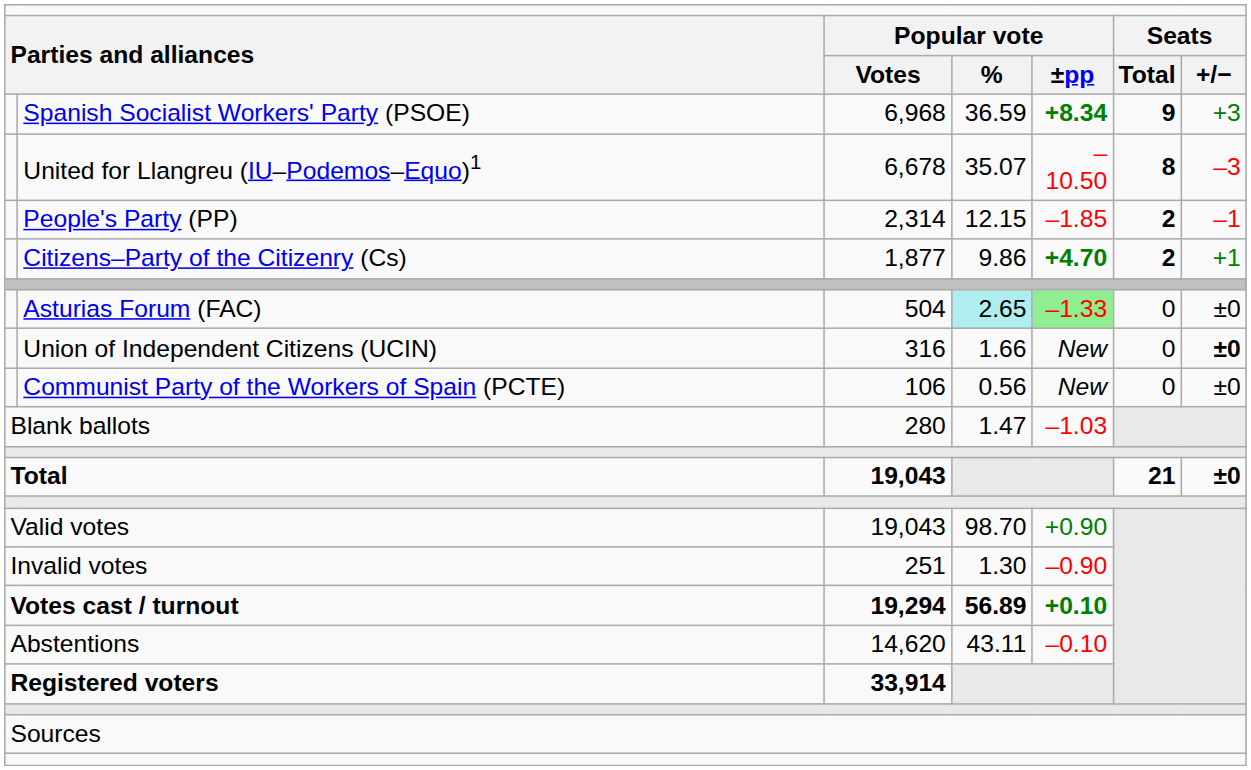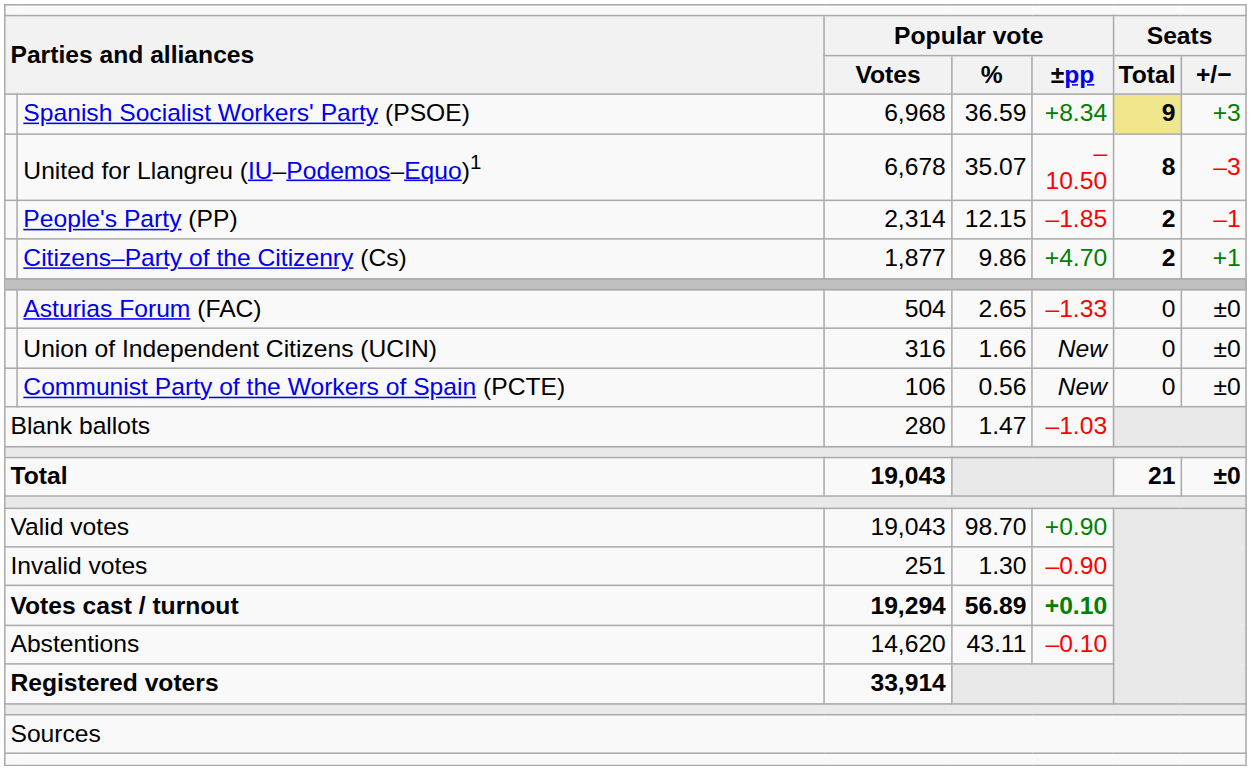(1076, 113) bold -> (1076, 113) normal
(1169, 113) no background -> (1169, 113) khaki background
(1076, 258) bold -> (1076, 258) normal
(1002, 308) paleturquoise background -> (1002, 308) no background
(1076, 308) lightgreen background -> (1076, 308) no background
(1227, 348) bold -> (1227, 348) normal
